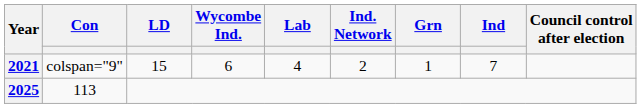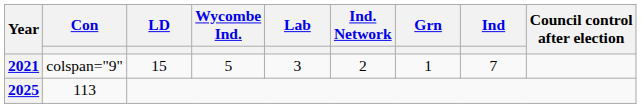(228, 66) 6 -> (228, 66) 5
(297, 66) 4 -> (297, 66) 3
